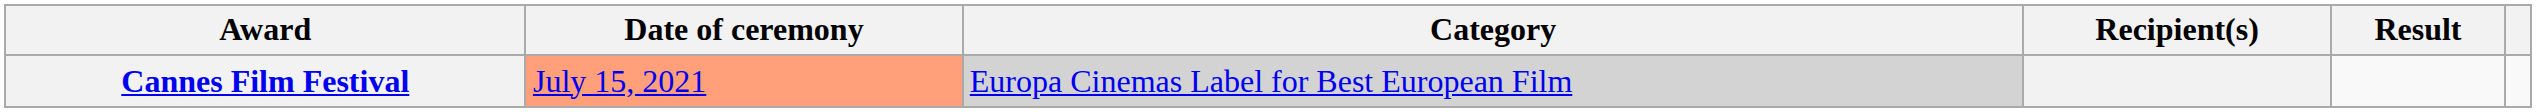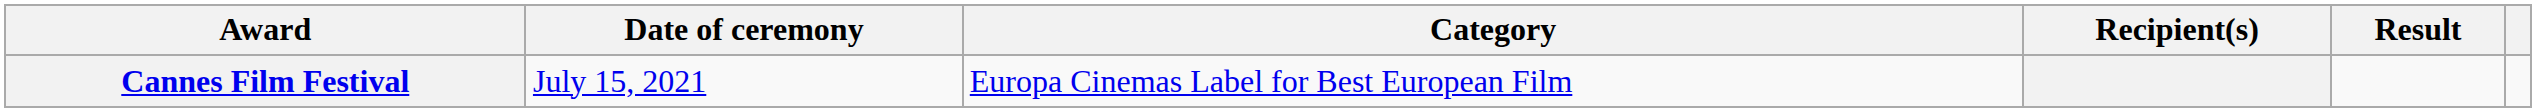(620, 80) lightsalmon background -> (620, 80) no background
(1271, 80) lightgrey background -> (1271, 80) no background
